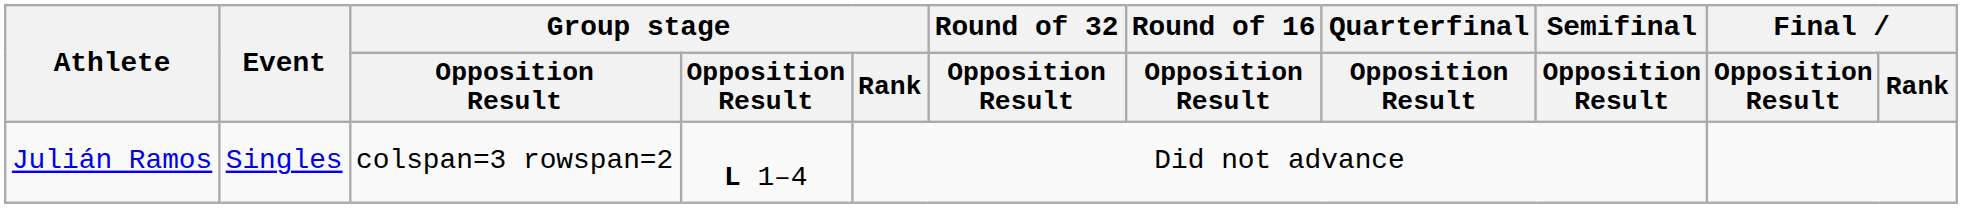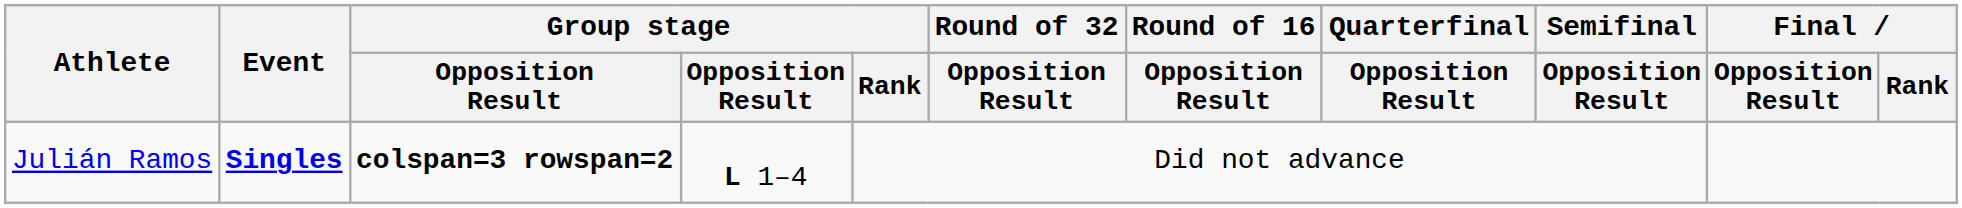(284, 162) normal -> (284, 162) bold
(515, 162) normal -> (515, 162) bold
